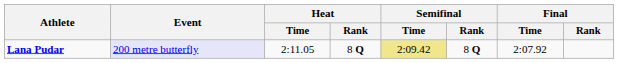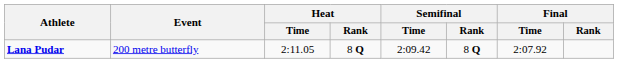(156, 49) lavender background -> (156, 49) no background
(414, 49) khaki background -> (414, 49) no background
